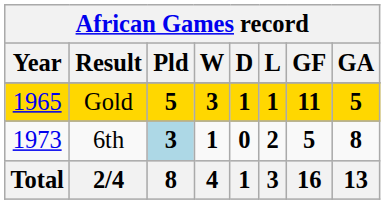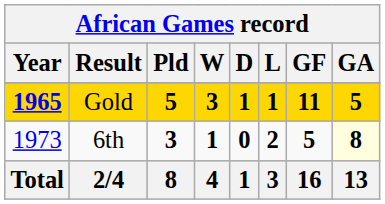(37, 101) normal -> (37, 101) bold
(171, 140) lightblue background -> (171, 140) no background
(356, 140) no background -> (356, 140) lightyellow background
